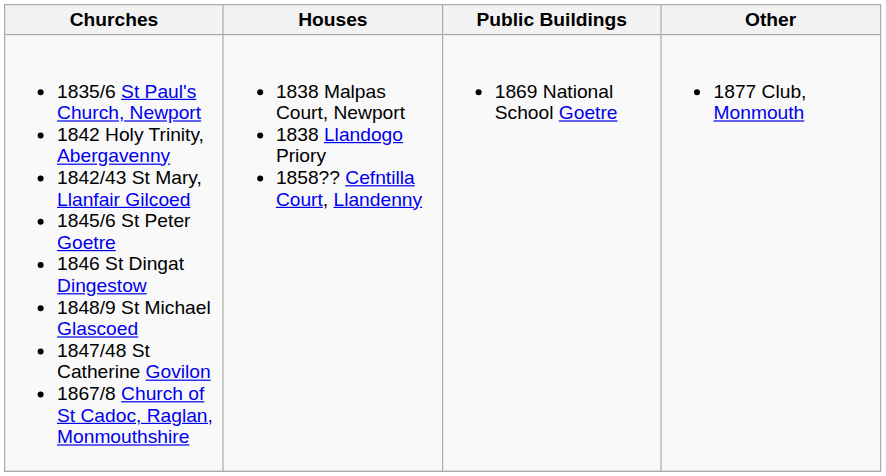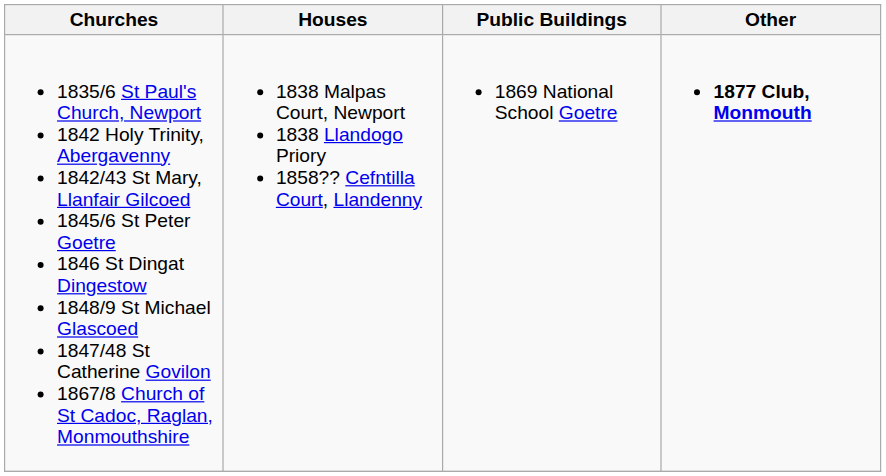(771, 102) normal -> (771, 102) bold
